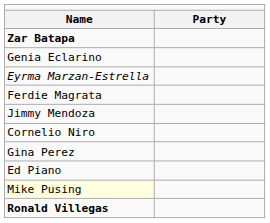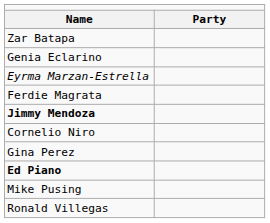(41, 38) bold -> (41, 38) normal
(51, 113) normal -> (51, 113) bold
(34, 170) normal -> (34, 170) bold
(44, 189) lightyellow background -> (44, 189) no background
(58, 208) bold -> (58, 208) normal
